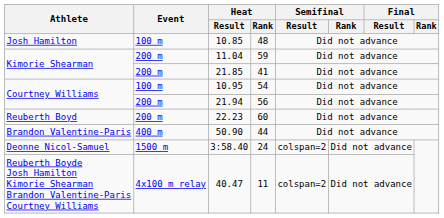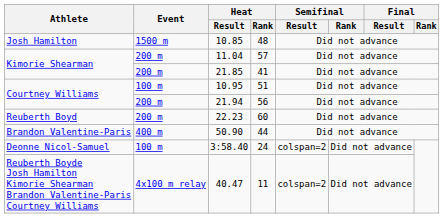(149, 41) 100 m -> (152, 41) 1500 m
(263, 56) 59 -> (263, 56) 57
(263, 86) 54 -> (263, 86) 51
(152, 147) 1500 m -> (149, 147) 100 m
